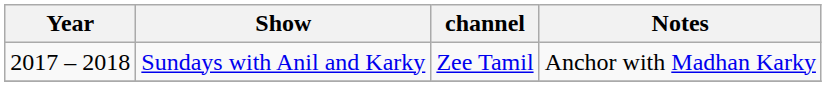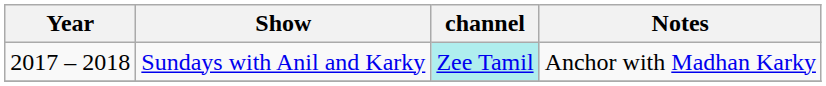(485, 61) no background -> (485, 61) paleturquoise background
